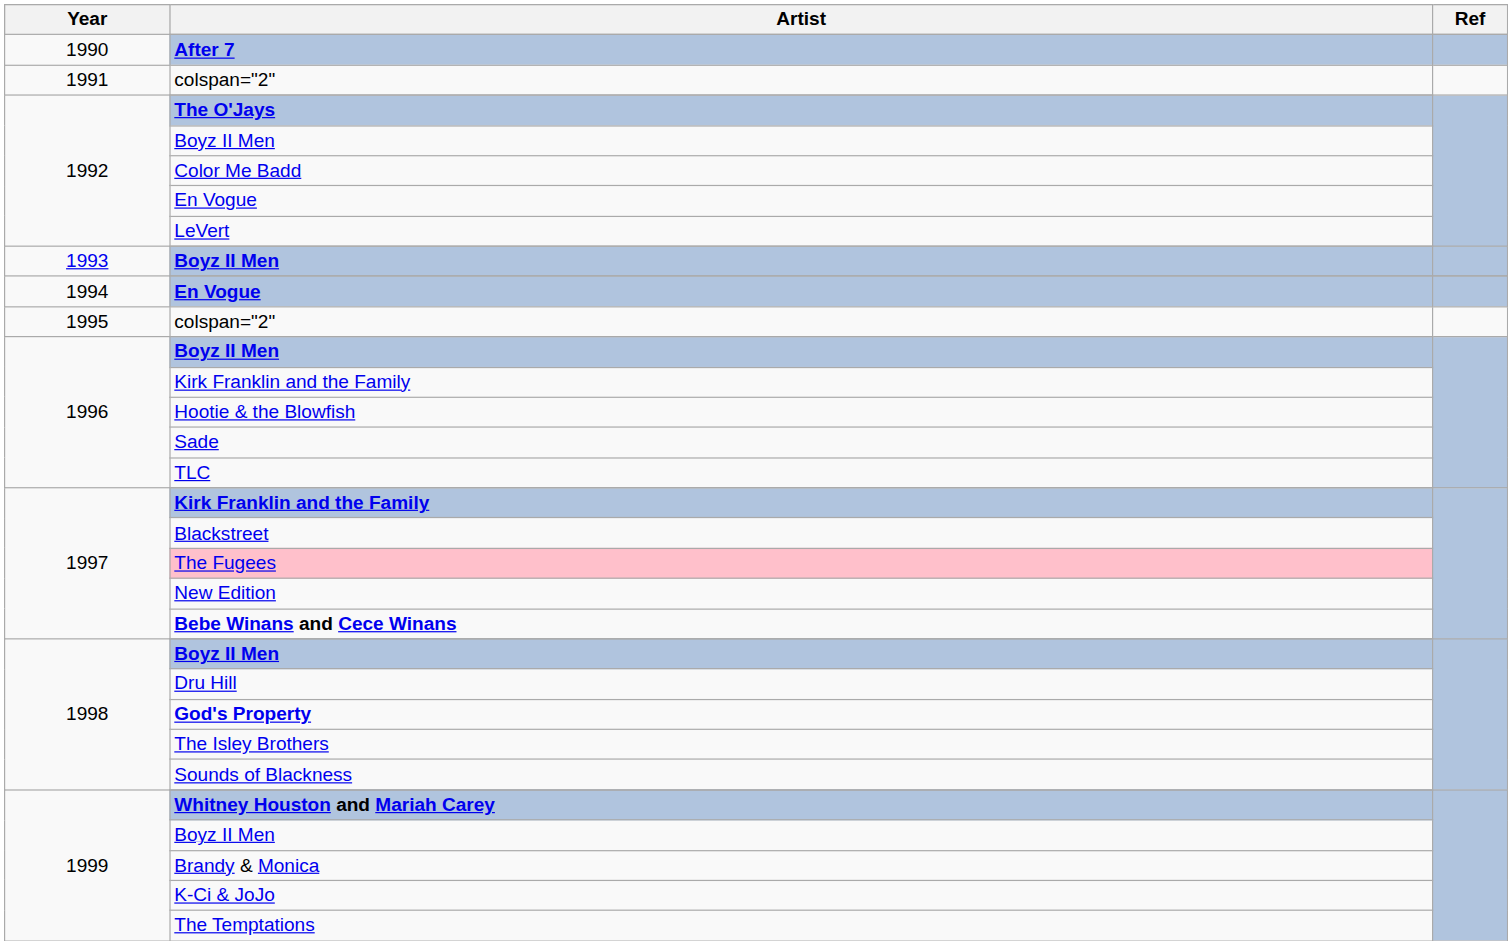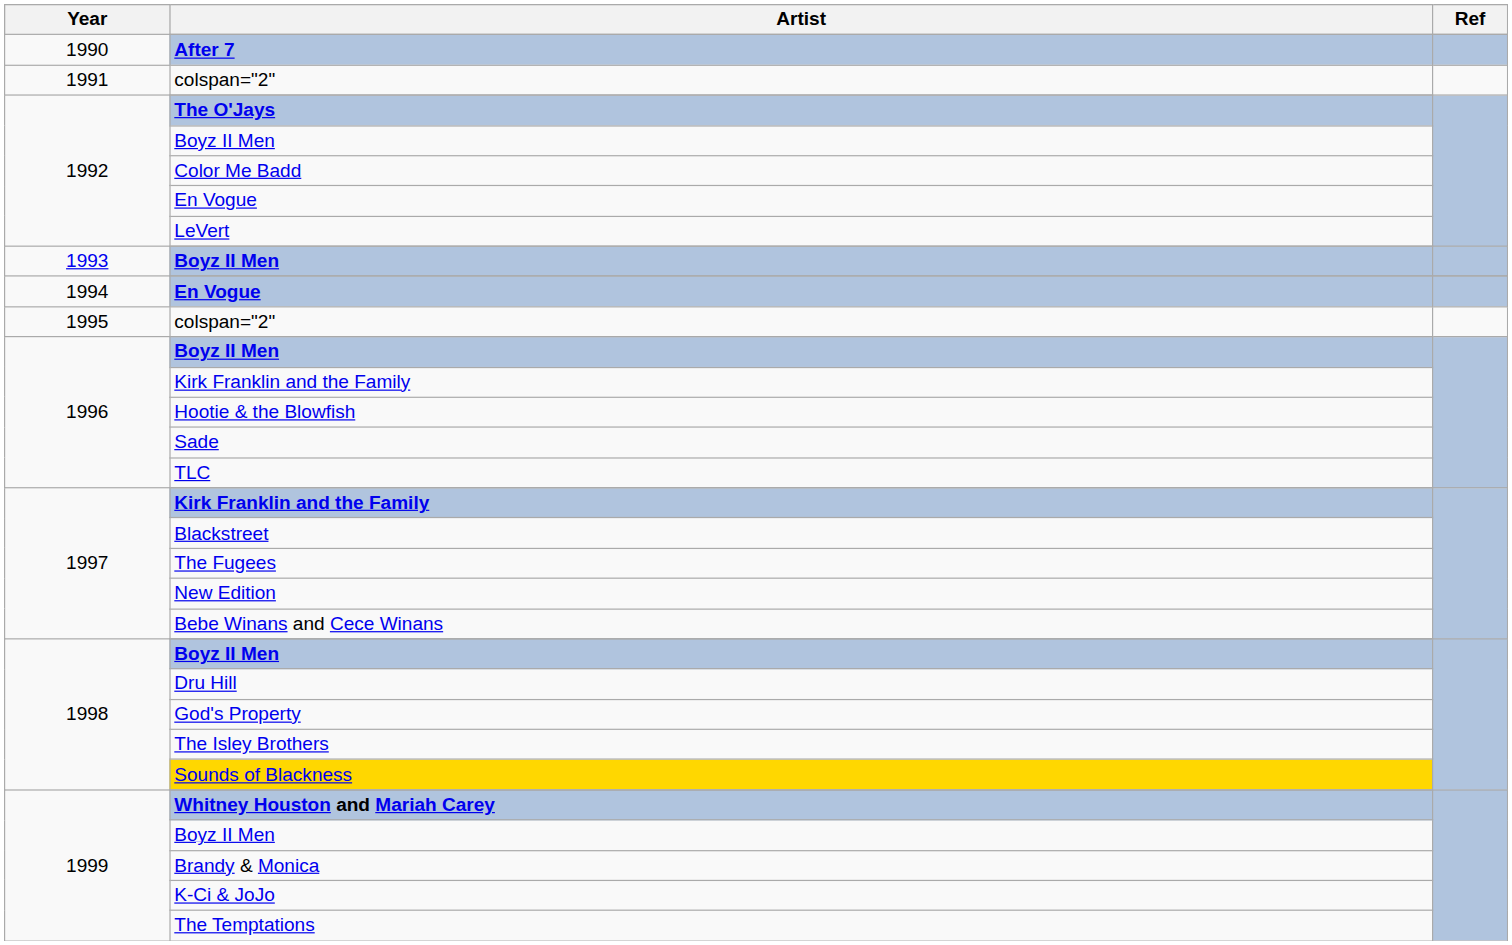(225, 563) pink background -> (225, 563) no background
(315, 623) bold -> (309, 623) normal
(243, 714) bold -> (238, 714) normal
(263, 774) no background -> (263, 774) gold background
